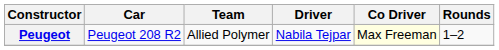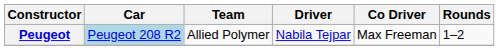(134, 35) no background -> (134, 35) lightblue background
(397, 35) lightyellow background -> (397, 35) no background
